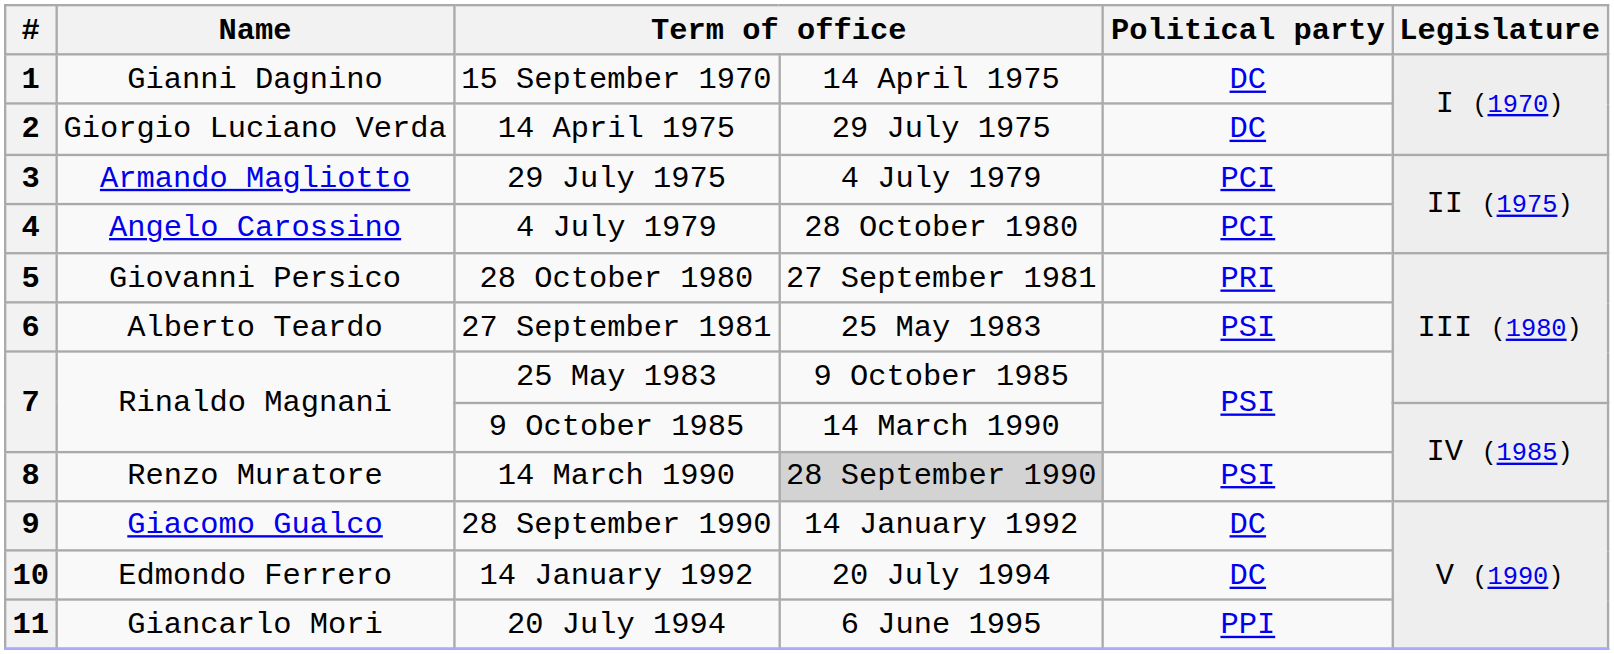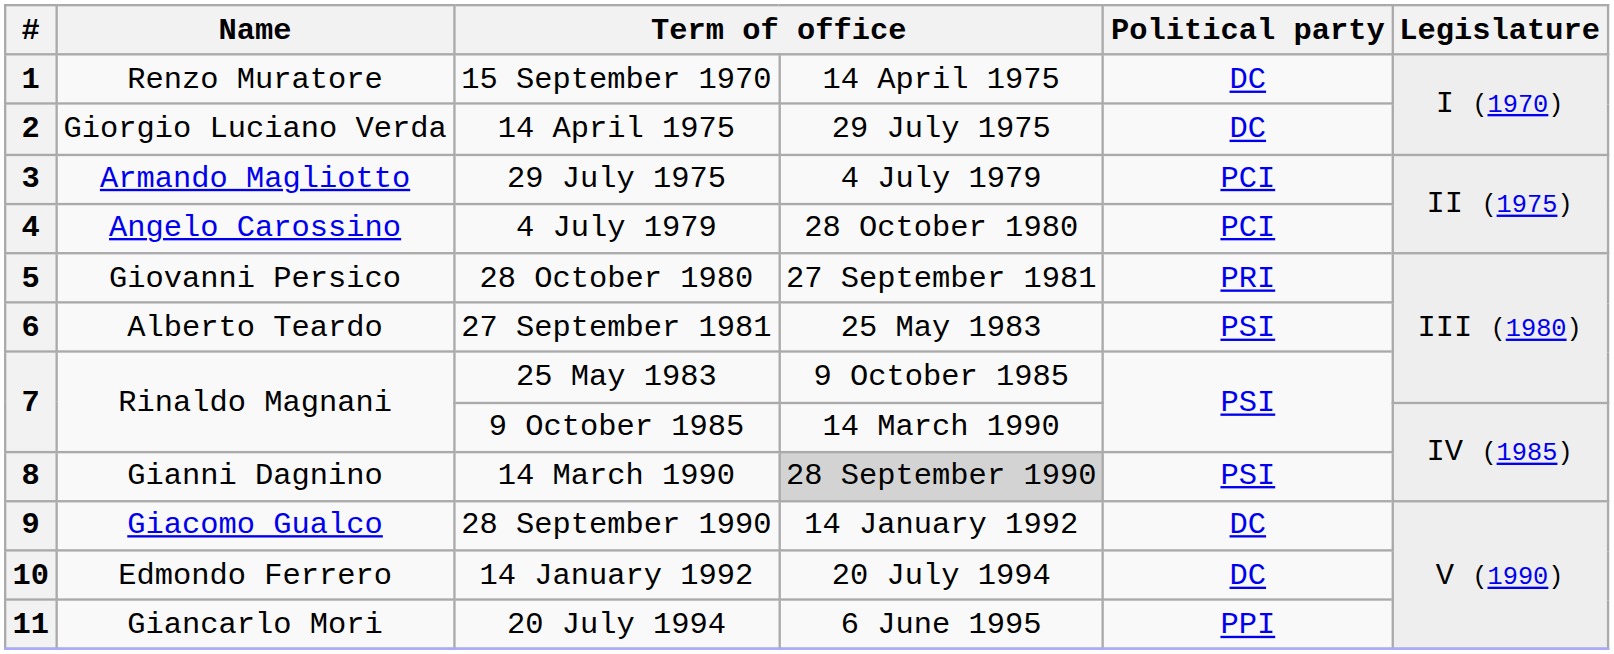(255, 80) Gianni Dagnino -> (255, 80) Renzo Muratore
(255, 476) Renzo Muratore -> (255, 476) Gianni Dagnino
